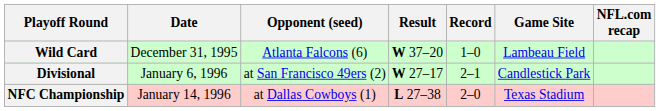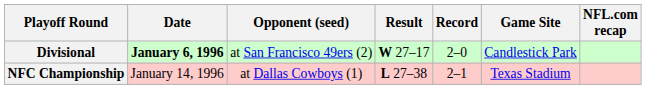- row: (66, 52)
(184, 73) normal -> (177, 52) bold
(470, 73) 2–1 -> (457, 52) 2–0
(470, 95) 2–0 -> (457, 73) 2–1
